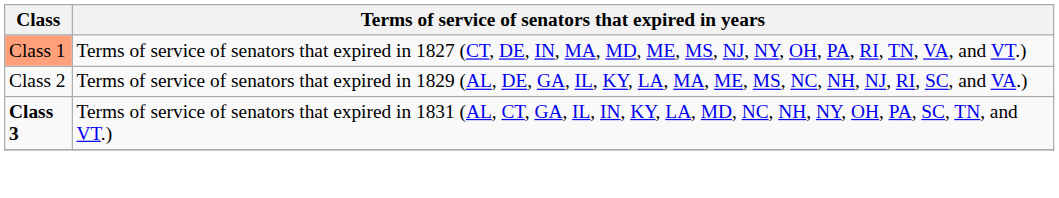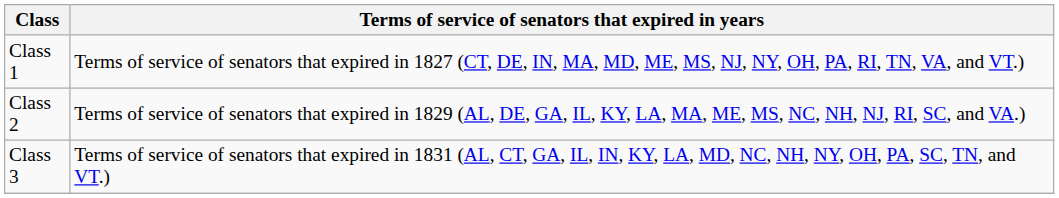(37, 50) lightsalmon background -> (30, 61) no background
(31, 122) bold -> (30, 166) normal
